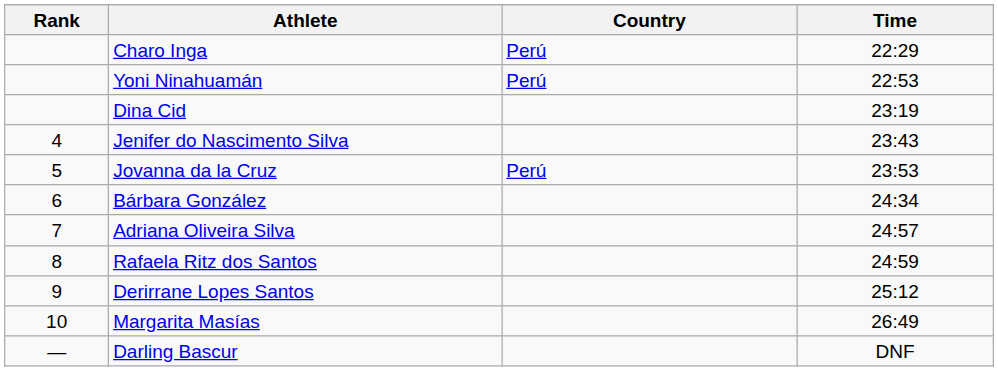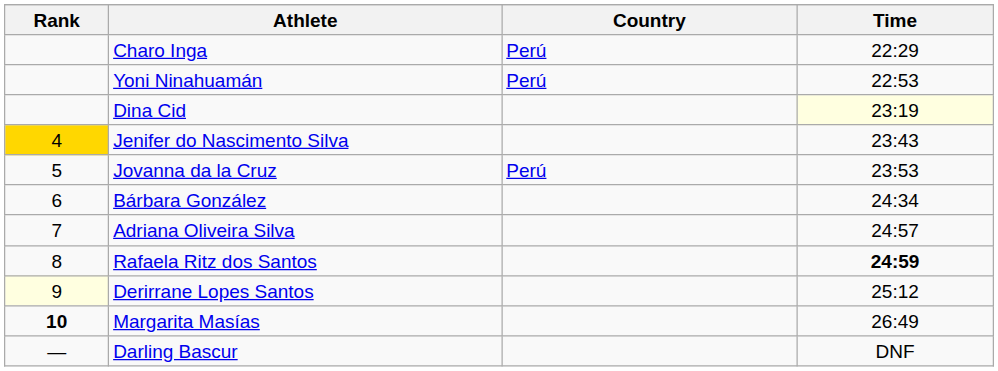(895, 110) no background -> (895, 110) lightyellow background
(57, 140) no background -> (57, 140) gold background
(895, 260) normal -> (895, 260) bold
(57, 291) no background -> (57, 291) lightyellow background
(57, 321) normal -> (57, 321) bold
